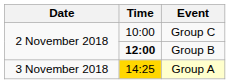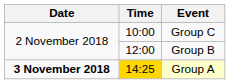(140, 50) bold -> (140, 50) normal
(62, 69) normal -> (62, 69) bold
